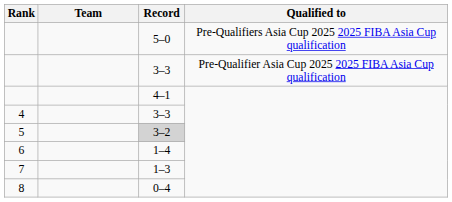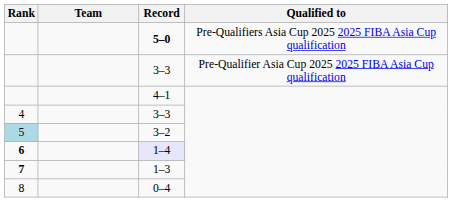(162, 38) normal -> (162, 38) bold
(21, 132) no background -> (21, 132) lightblue background
(162, 132) lightgrey background -> (162, 132) no background
(21, 151) normal -> (21, 151) bold
(162, 151) no background -> (162, 151) lavender background
(21, 169) normal -> (21, 169) bold
